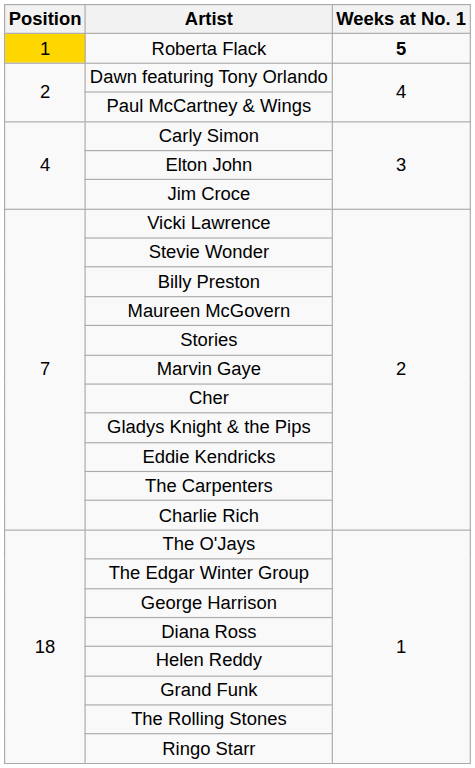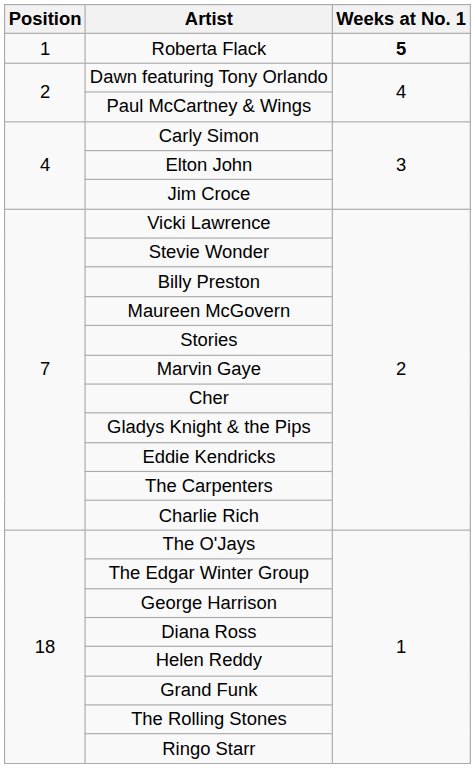(45, 48) gold background -> (45, 48) no background
